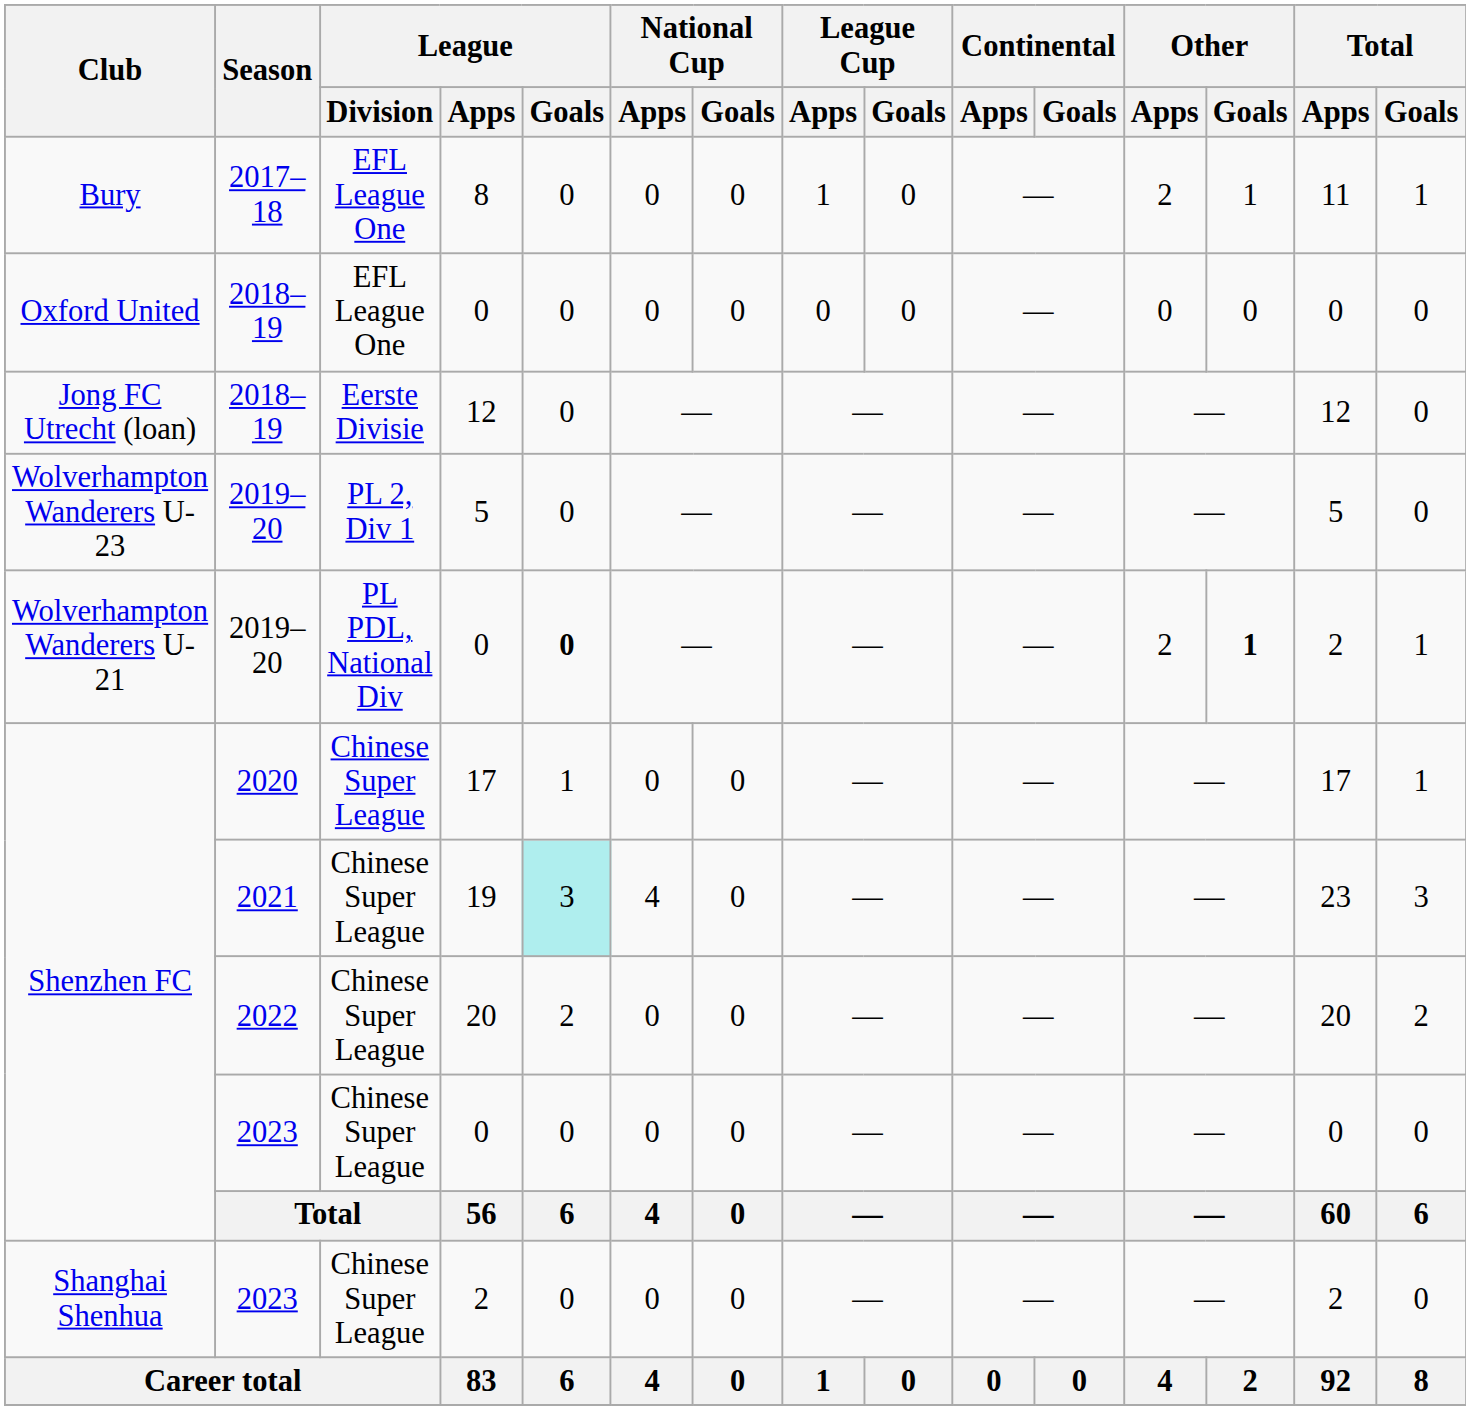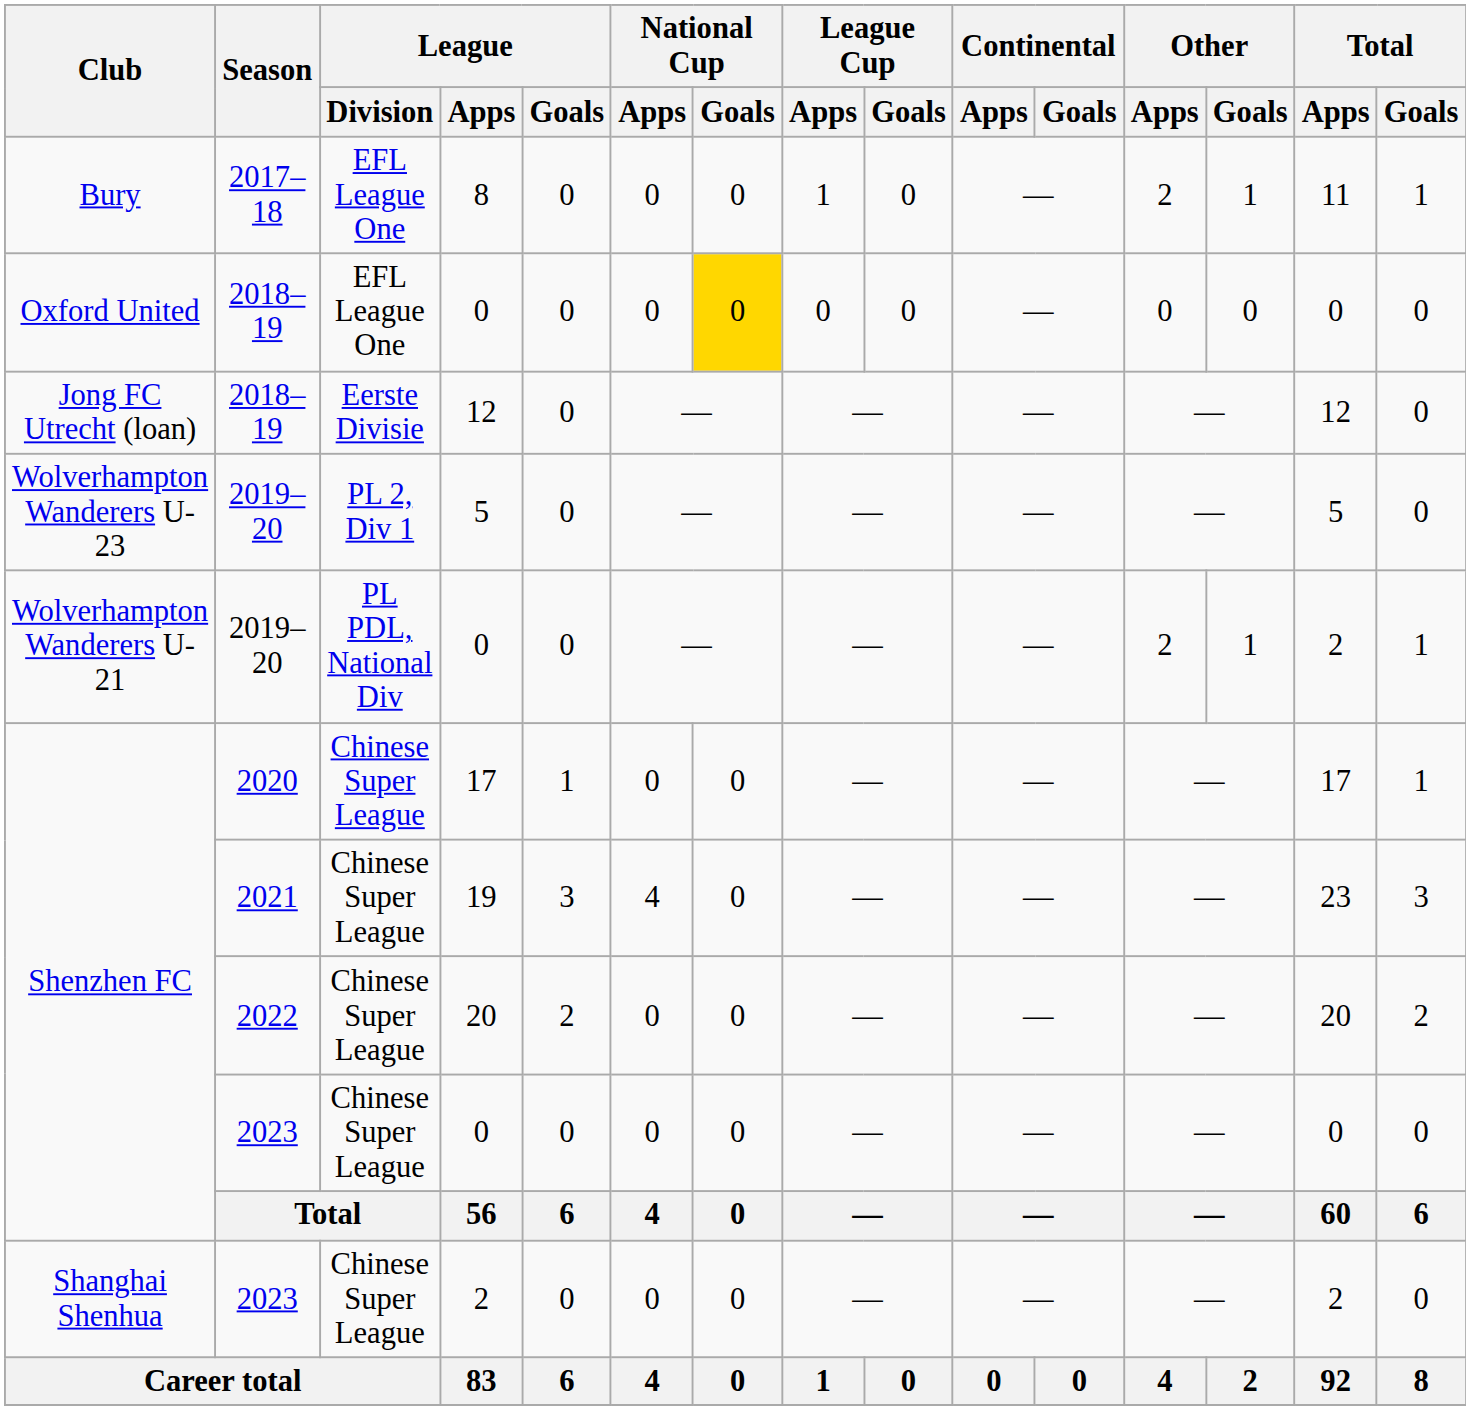(738, 311) no background -> (738, 311) gold background
(567, 646) bold -> (567, 646) normal
(1250, 646) bold -> (1250, 646) normal
(567, 897) paleturquoise background -> (567, 897) no background
